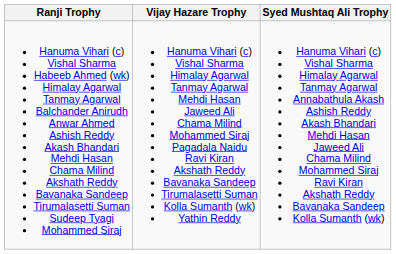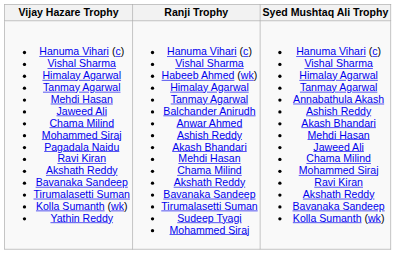columns swapped: (69, 12) <-> (196, 12)
